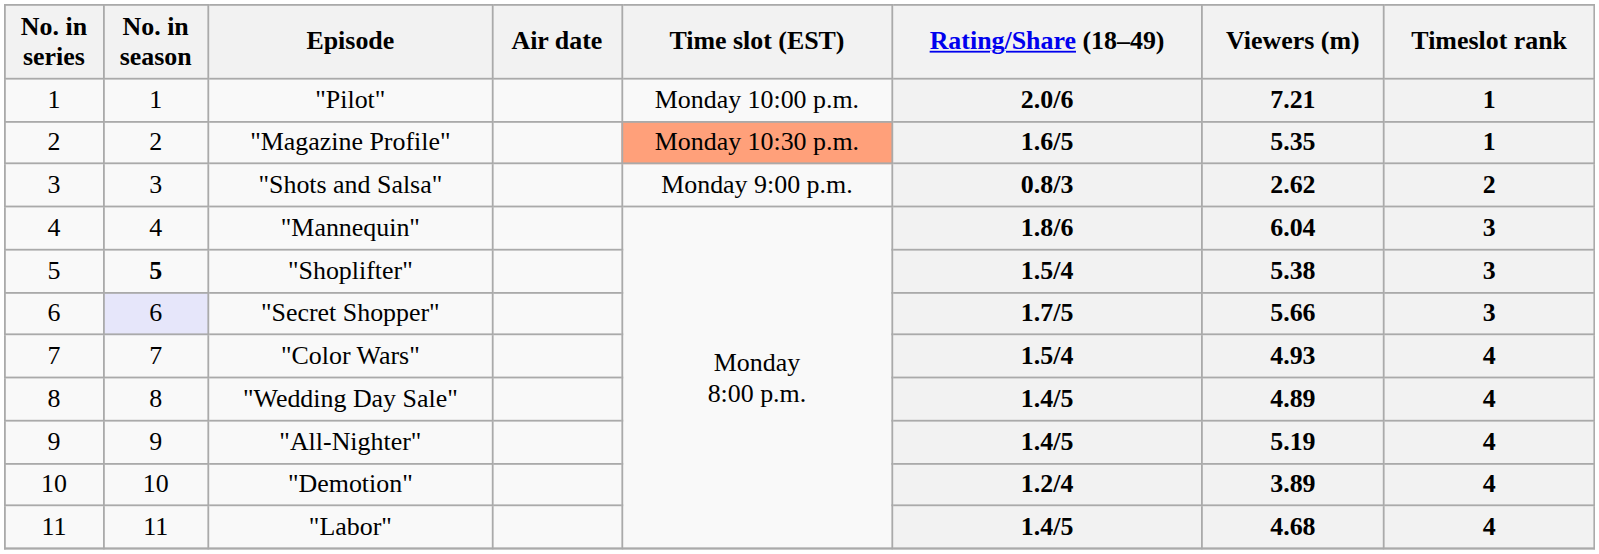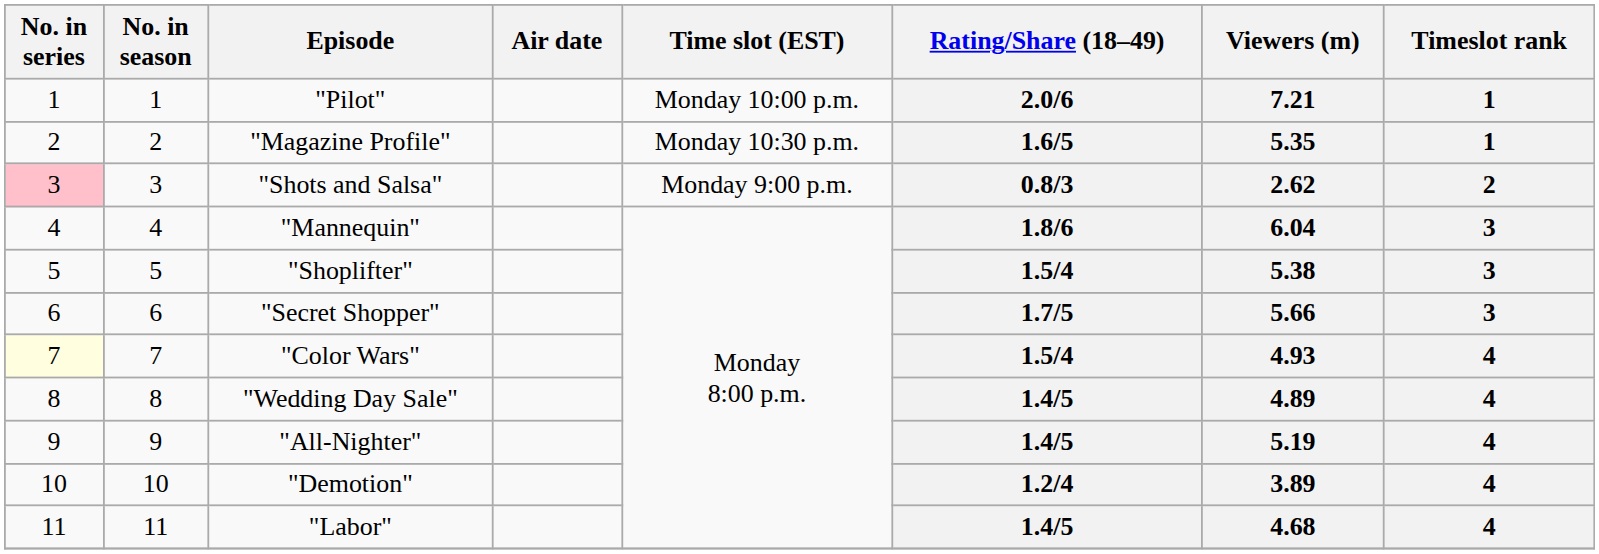(757, 142) lightsalmon background -> (757, 142) no background
(54, 185) no background -> (54, 185) pink background
(156, 270) bold -> (156, 270) normal
(156, 313) lavender background -> (156, 313) no background
(54, 356) no background -> (54, 356) lightyellow background
